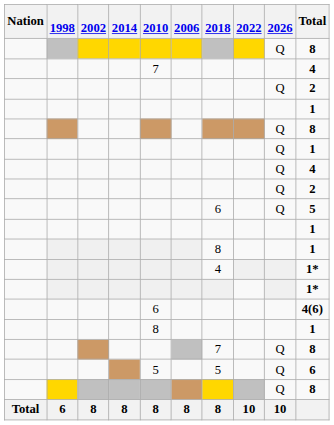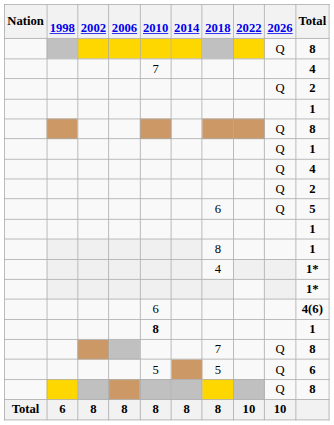columns swapped: (187, 28) <-> (125, 28)
(156, 329) normal -> (156, 329) bold
